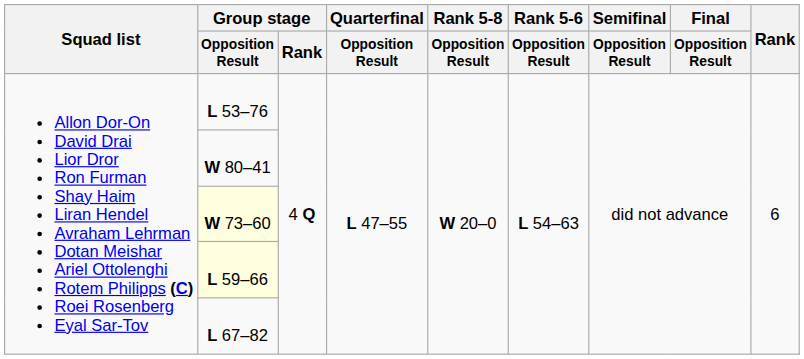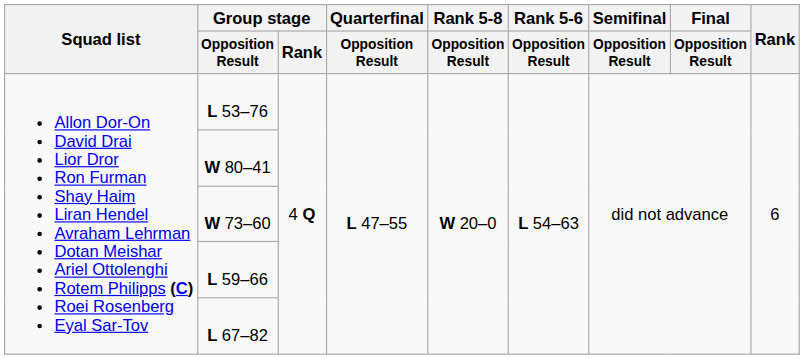(238, 224) lightyellow background -> (238, 224) no background
(238, 280) lightyellow background -> (238, 280) no background
